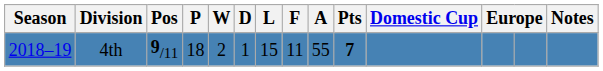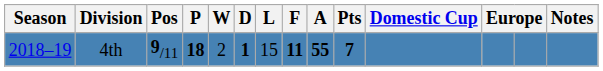(195, 49) normal -> (195, 49) bold
(245, 49) normal -> (245, 49) bold
(295, 49) normal -> (295, 49) bold
(321, 49) normal -> (320, 49) bold
